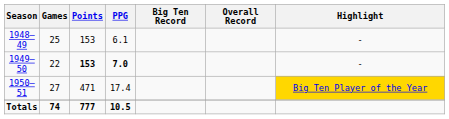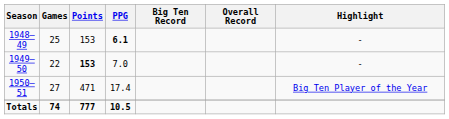(120, 40) normal -> (120, 40) bold
(120, 64) bold -> (120, 64) normal
(360, 88) gold background -> (360, 88) no background
